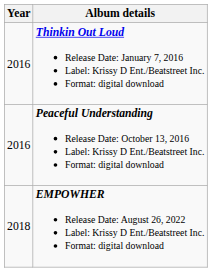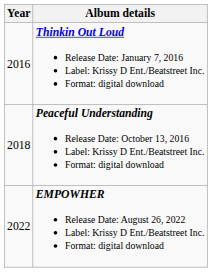(19, 144) 2016 -> (19, 144) 2018
(19, 226) 2018 -> (19, 226) 2022
